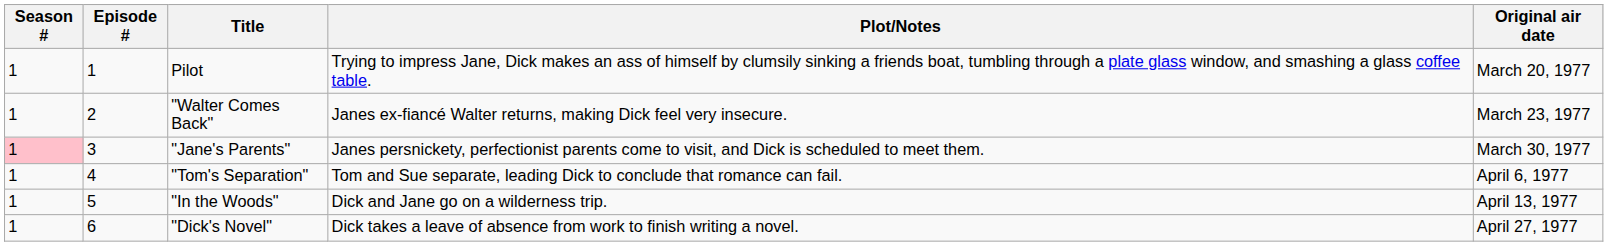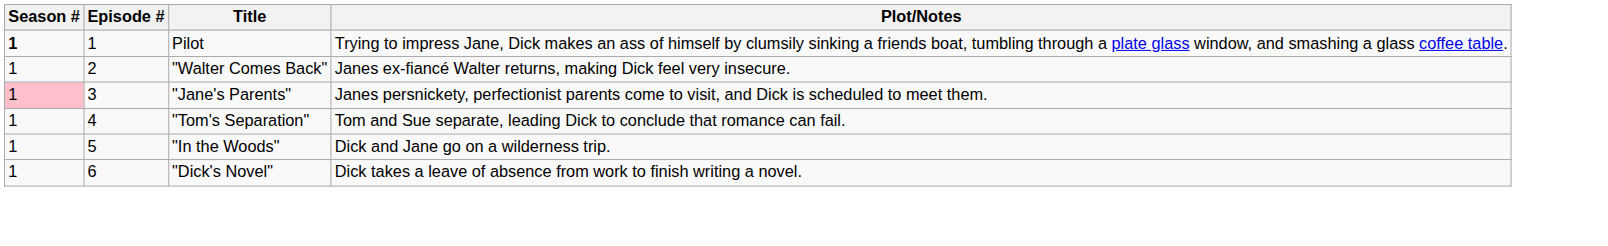- column: (1538, 26)
(13, 70) normal -> (13, 43) bold
